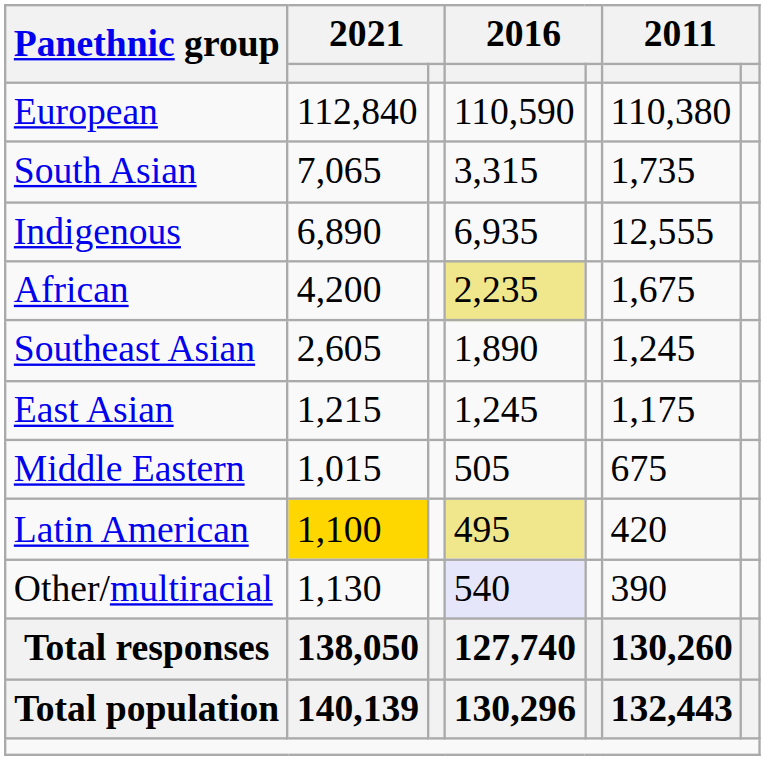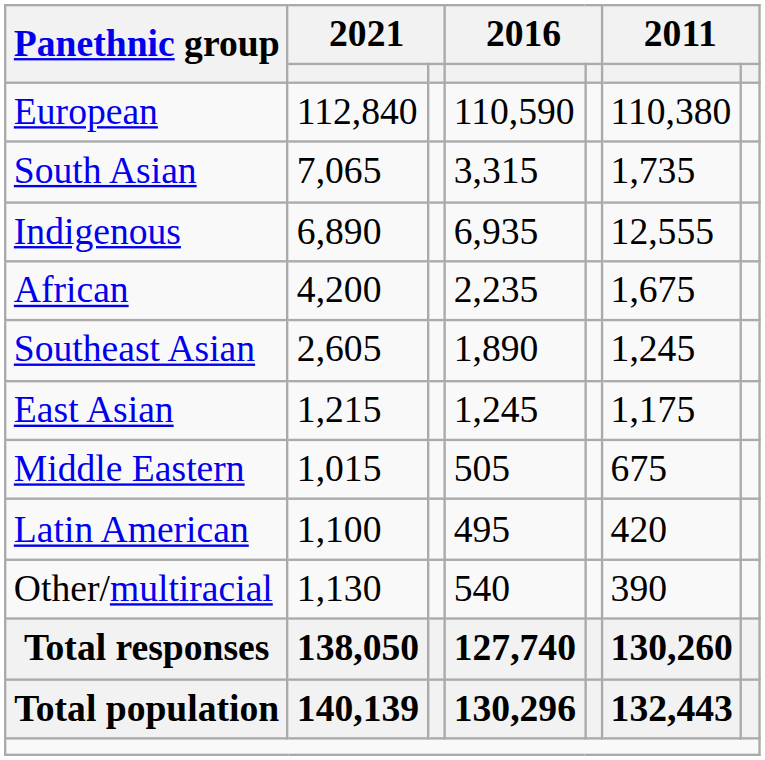(496, 290) khaki background -> (496, 290) no background
(339, 528) gold background -> (339, 528) no background
(482, 528) khaki background -> (482, 528) no background
(482, 588) lavender background -> (482, 588) no background
